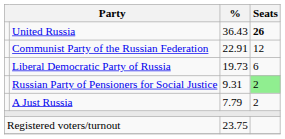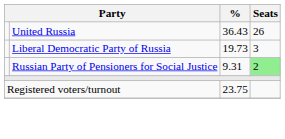(259, 31) bold -> (259, 31) normal
- row: (110, 48)
(256, 66) 6 -> (256, 48) 3
- row: (42, 102)
